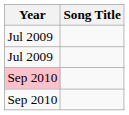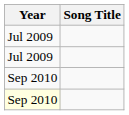(32, 78) pink background -> (32, 78) no background
(32, 99) no background -> (32, 99) lightyellow background
